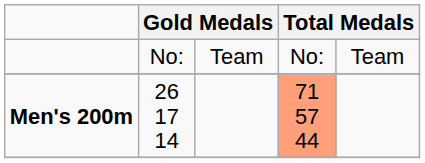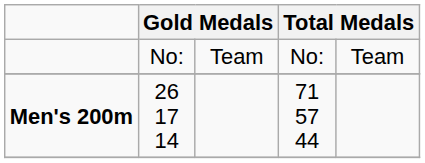(307, 116) lightsalmon background -> (307, 116) no background
